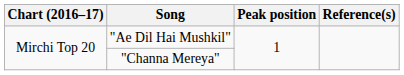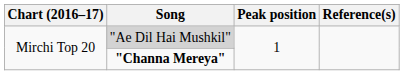(170, 37) no background -> (170, 37) lightgrey background
(170, 59) normal -> (170, 59) bold
